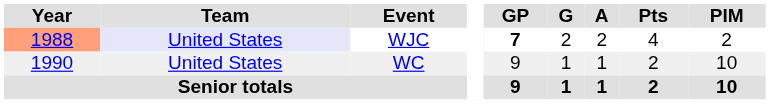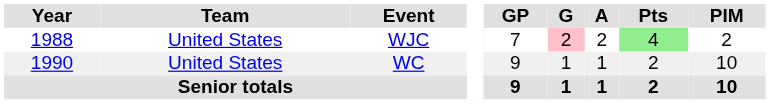(52, 39) lightsalmon background -> (52, 39) no background
(225, 39) lavender background -> (225, 39) no background
(515, 39) bold -> (515, 39) normal
(566, 39) no background -> (566, 39) pink background
(653, 39) no background -> (653, 39) lightgreen background
